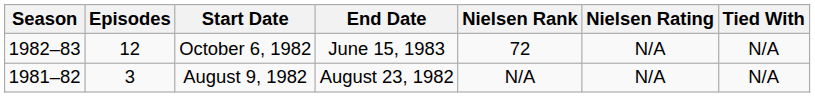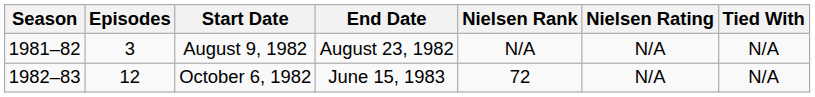rows swapped: (245, 77) <-> (245, 48)
